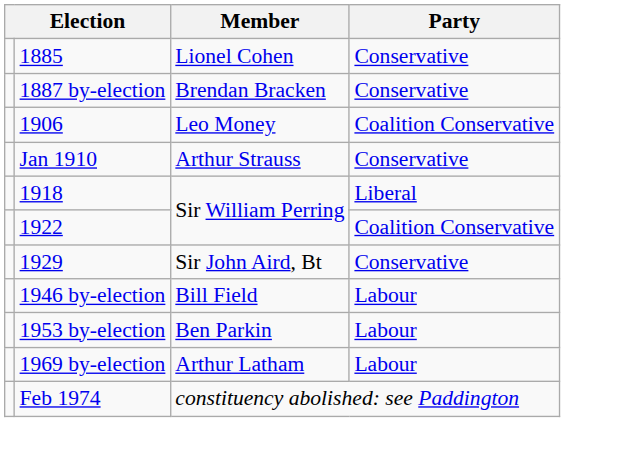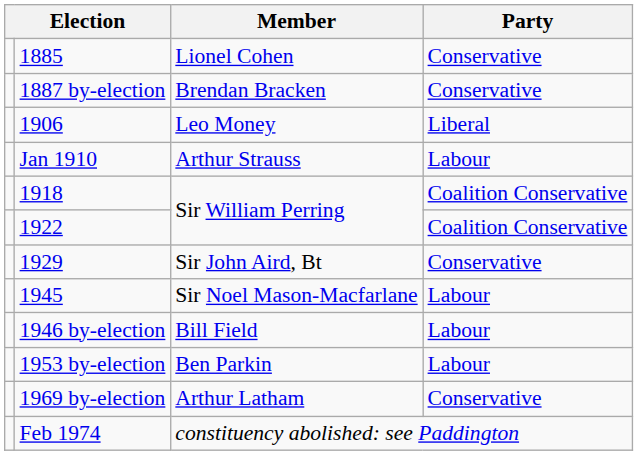(454, 124) Coalition Conservative -> (459, 124) Liberal
(411, 158) Conservative -> (459, 158) Labour
(386, 192) Liberal -> (527, 192) Coalition Conservative
+ row: (41, 295)
(386, 364) Labour -> (485, 398) Conservative
